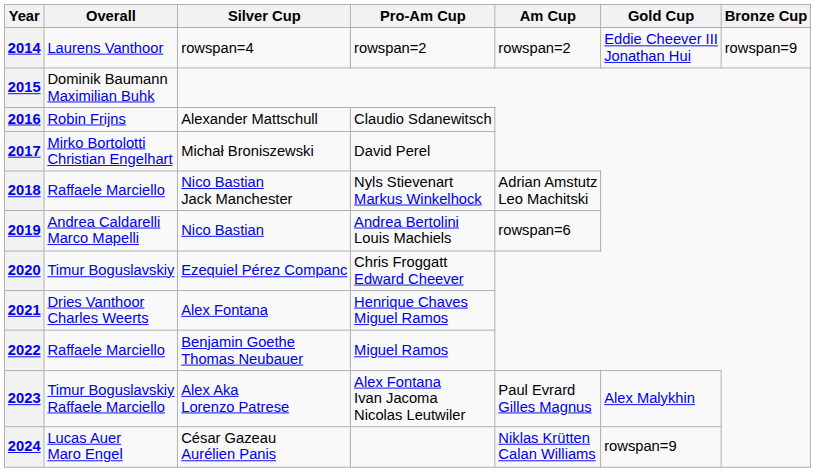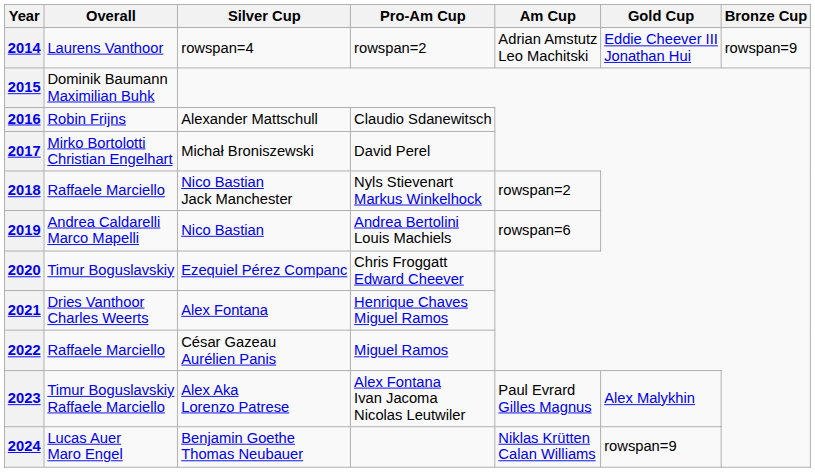(535, 47) rowspan=2 -> (548, 47) Adrian Amstutz Leo Machitski
(548, 190) Adrian Amstutz Leo Machitski -> (535, 190) rowspan=2
(242, 350) Benjamin Goethe Thomas Neubauer -> (229, 350) César Gazeau Aurélien Panis
(229, 446) César Gazeau Aurélien Panis -> (242, 446) Benjamin Goethe Thomas Neubauer
